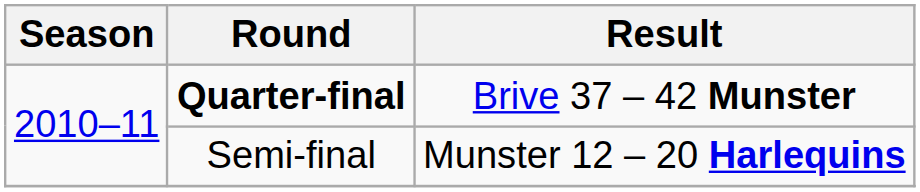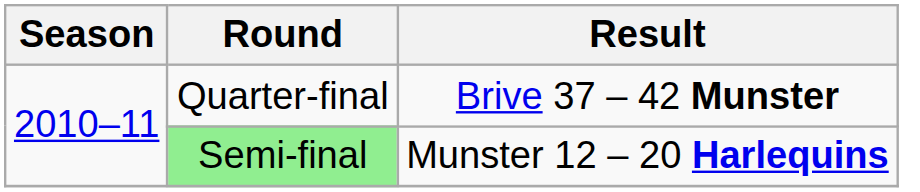(291, 95) bold -> (283, 95) normal
(291, 155) no background -> (283, 155) lightgreen background
